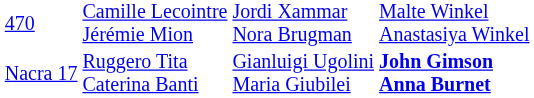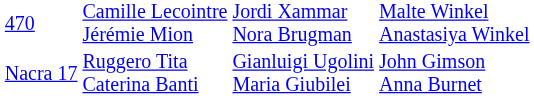(436, 73) bold -> (432, 73) normal
